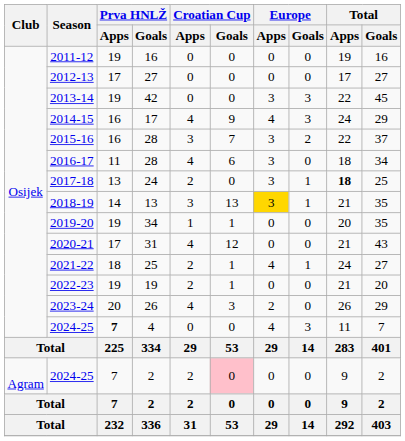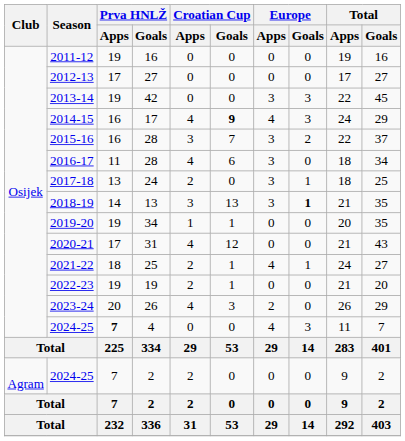(232, 118) normal -> (232, 118) bold
(345, 181) bold -> (345, 181) normal
(271, 202) gold background -> (271, 202) no background
(308, 202) normal -> (308, 202) bold
(232, 376) pink background -> (232, 376) no background
